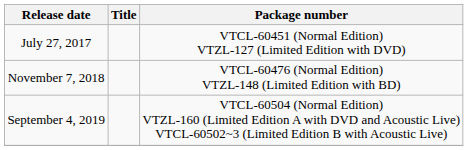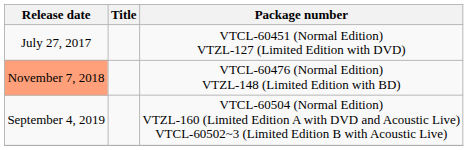(56, 77) no background -> (56, 77) lightsalmon background
